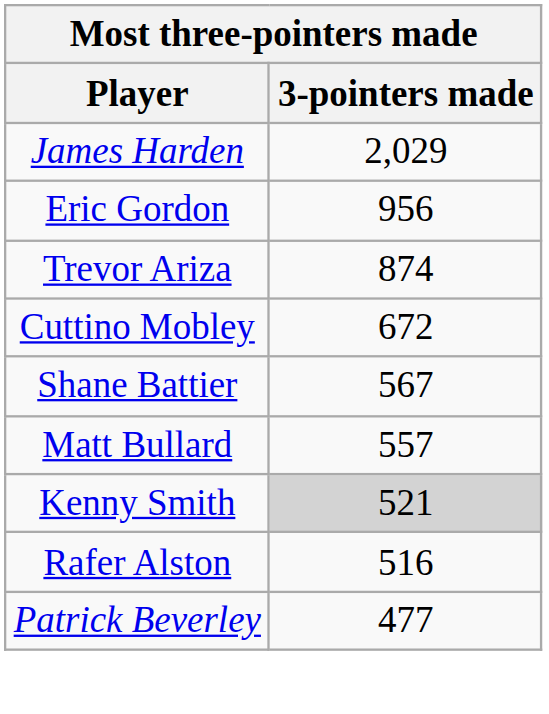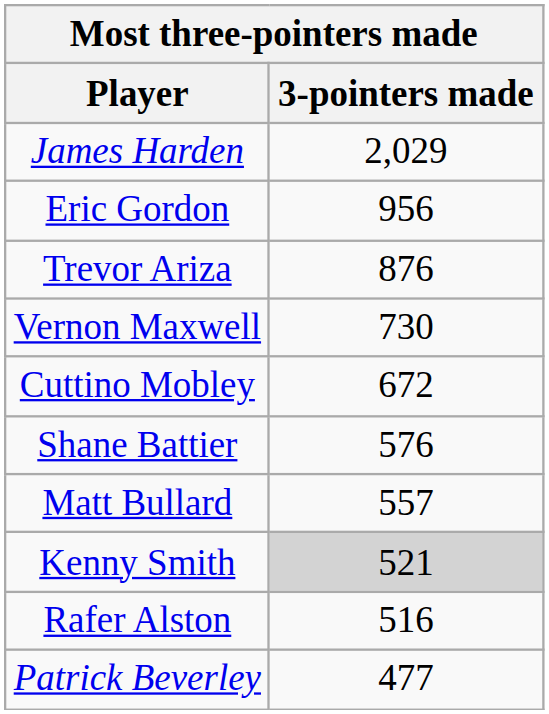(406, 268) 874 -> (406, 268) 876
+ row: (137, 326)
(406, 385) 567 -> (406, 444) 576
